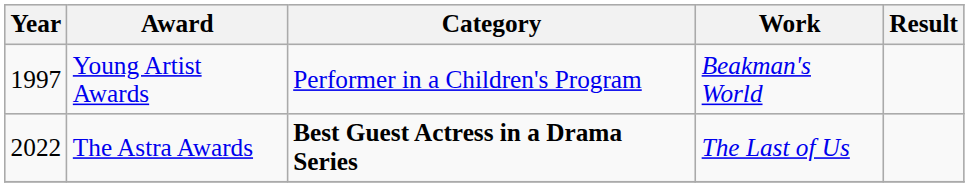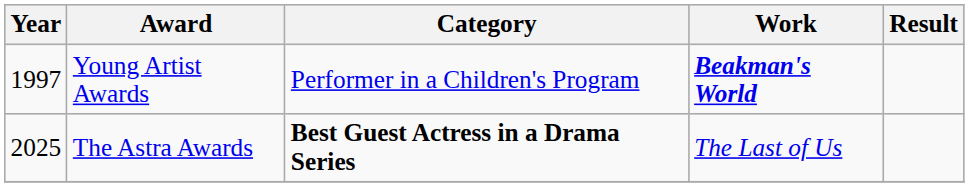(756, 78) normal -> (752, 78) bold
(36, 147) 2022 -> (36, 147) 2025
